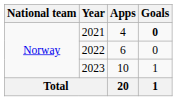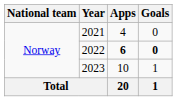(155, 31) bold -> (155, 31) normal
(123, 50) normal -> (123, 50) bold
(155, 50) normal -> (155, 50) bold
